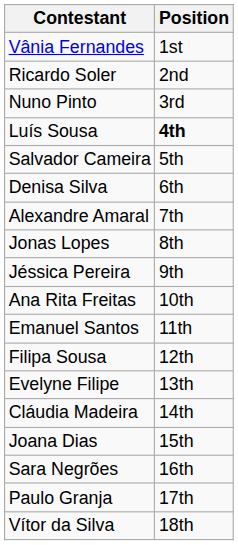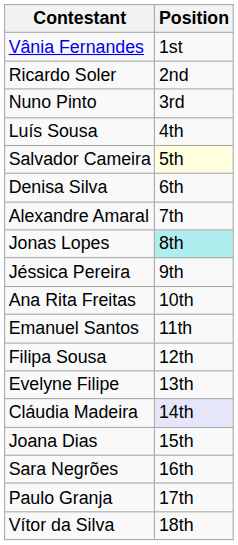(172, 131) bold -> (171, 131) normal
(171, 159) no background -> (171, 159) lightyellow background
(171, 243) no background -> (171, 243) paleturquoise background
(176, 412) no background -> (176, 412) lavender background
